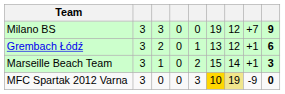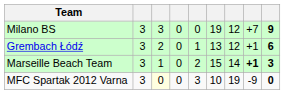(252, 64) normal -> (252, 64) bold
(161, 81) no background -> (161, 81) lightyellow background
(216, 81) gold background -> (216, 81) no background
(234, 81) khaki background -> (234, 81) no background
